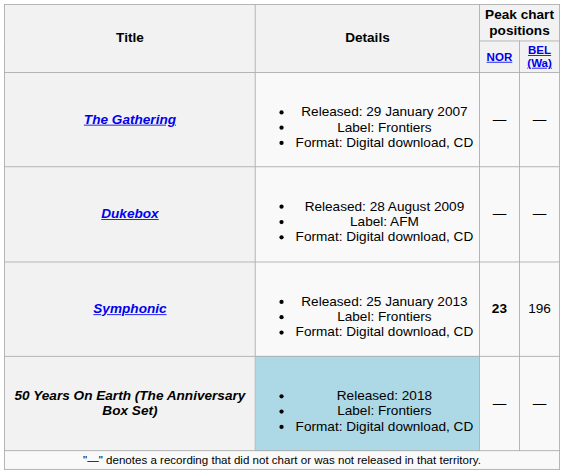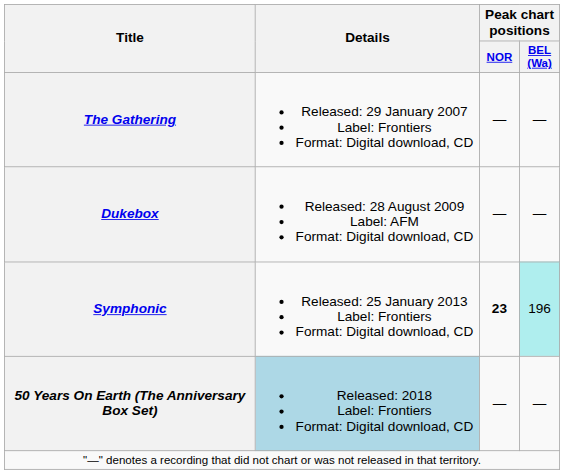(540, 309) no background -> (540, 309) paleturquoise background
